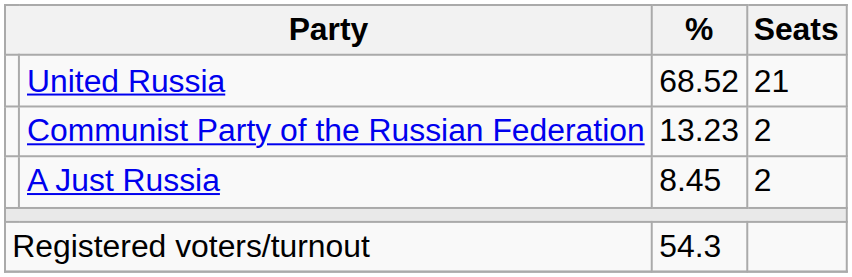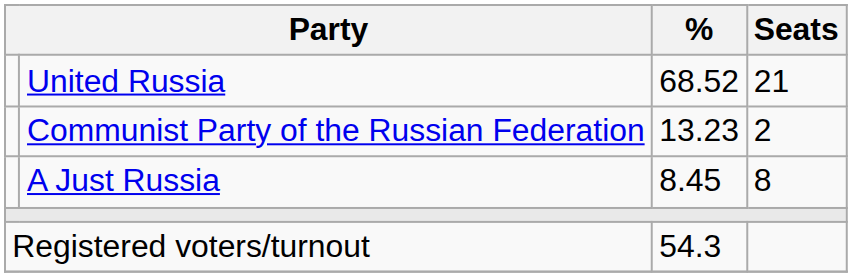(763, 181) 2 -> (763, 181) 8
